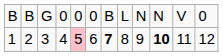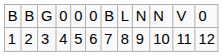(78, 39) pink background -> (78, 39) no background
(108, 39) bold -> (108, 39) normal
(161, 39) bold -> (161, 39) normal
